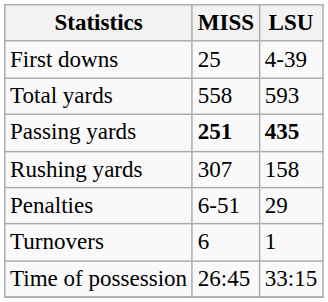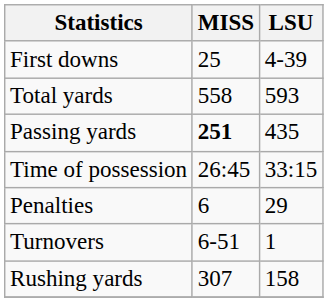(282, 132) bold -> (282, 132) normal
rows swapped: (76, 168) <-> (99, 278)
(219, 205) 6-51 -> (204, 205) 6
(204, 242) 6 -> (219, 242) 6-51
